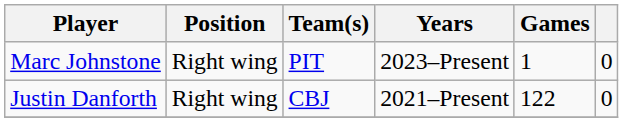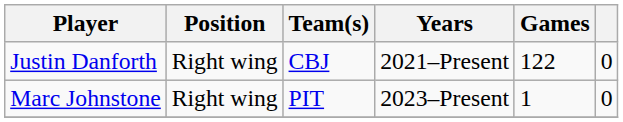rows swapped: (84, 98) <-> (86, 60)
